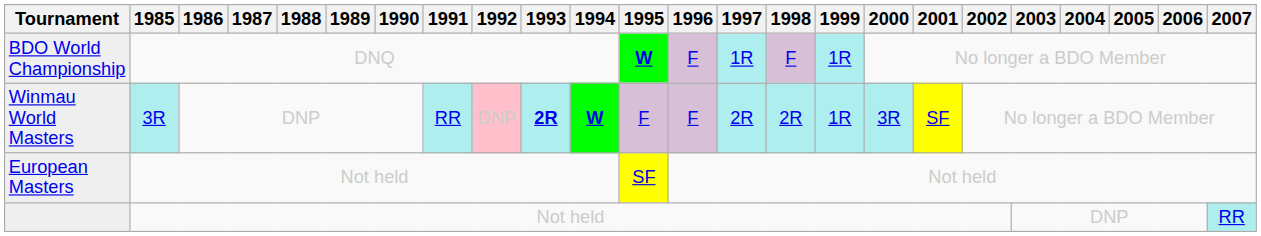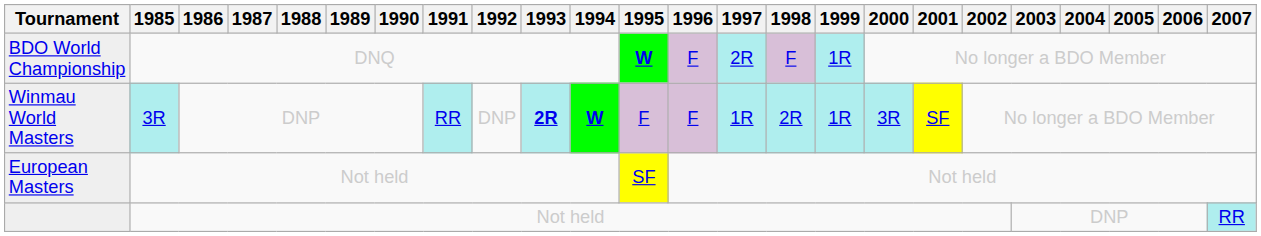(742, 58) 1R -> (742, 58) 2R
(497, 117) pink background -> (497, 117) no background
(742, 117) 2R -> (742, 117) 1R
